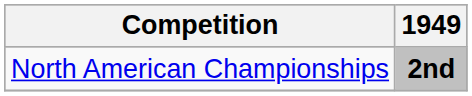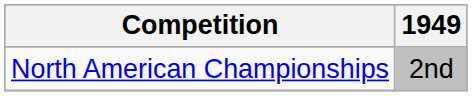(431, 68) bold -> (431, 68) normal
